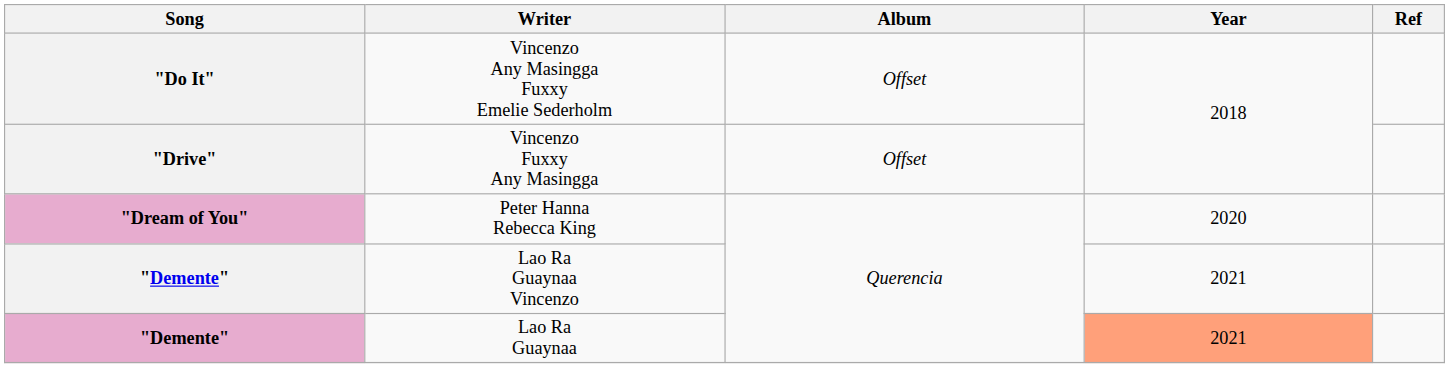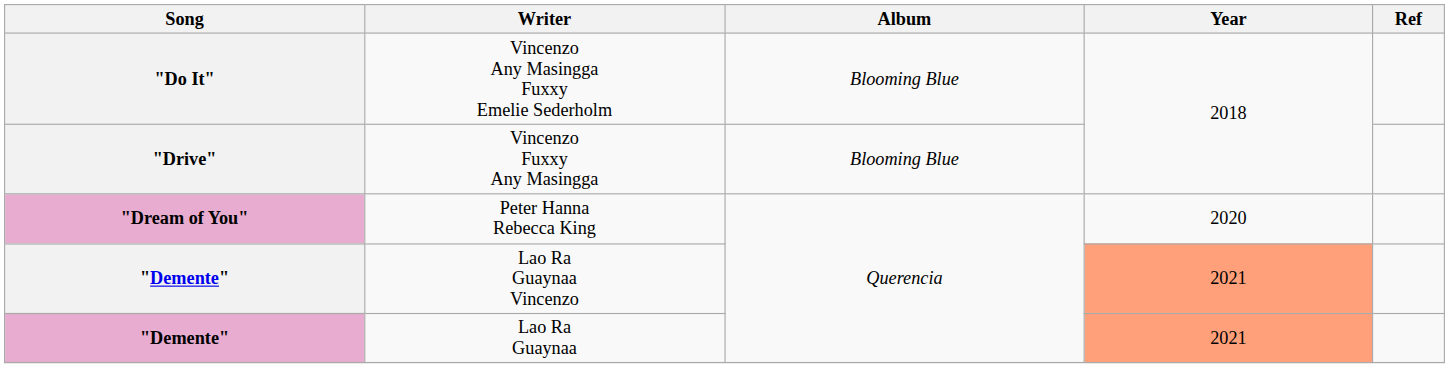(904, 78) Offset -> (904, 78) Blooming Blue
(904, 158) Offset -> (904, 158) Blooming Blue
(1228, 278) no background -> (1228, 278) lightsalmon background
